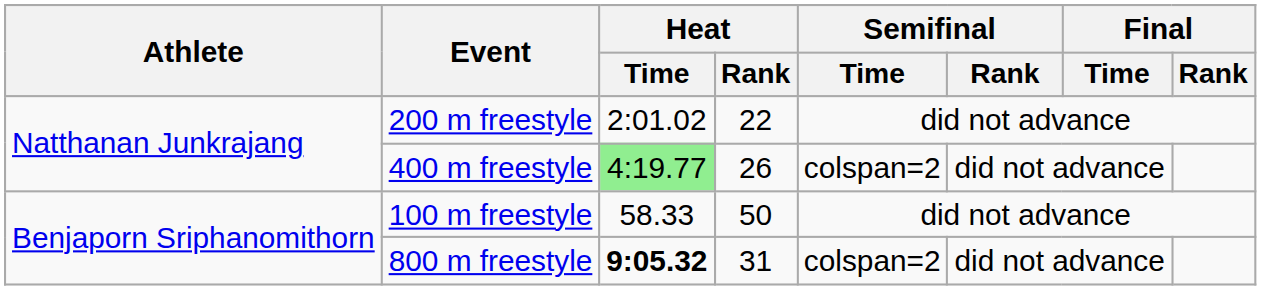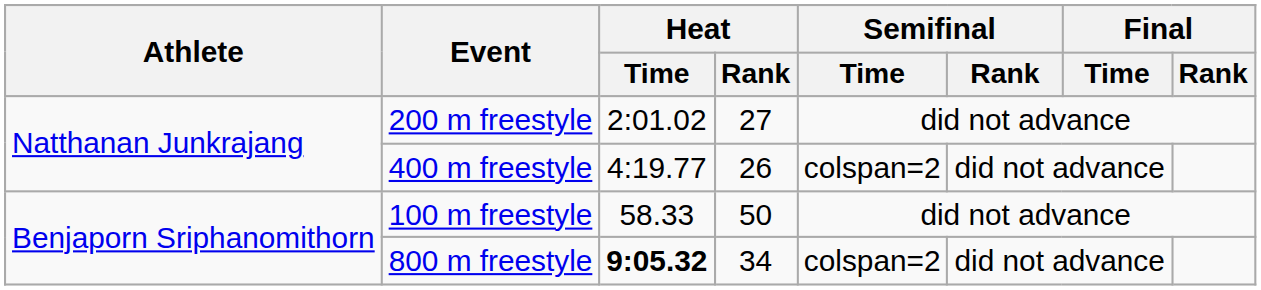(756, 121) 22 -> (756, 121) 27
(657, 168) lightgreen background -> (657, 168) no background
(756, 262) 31 -> (756, 262) 34
